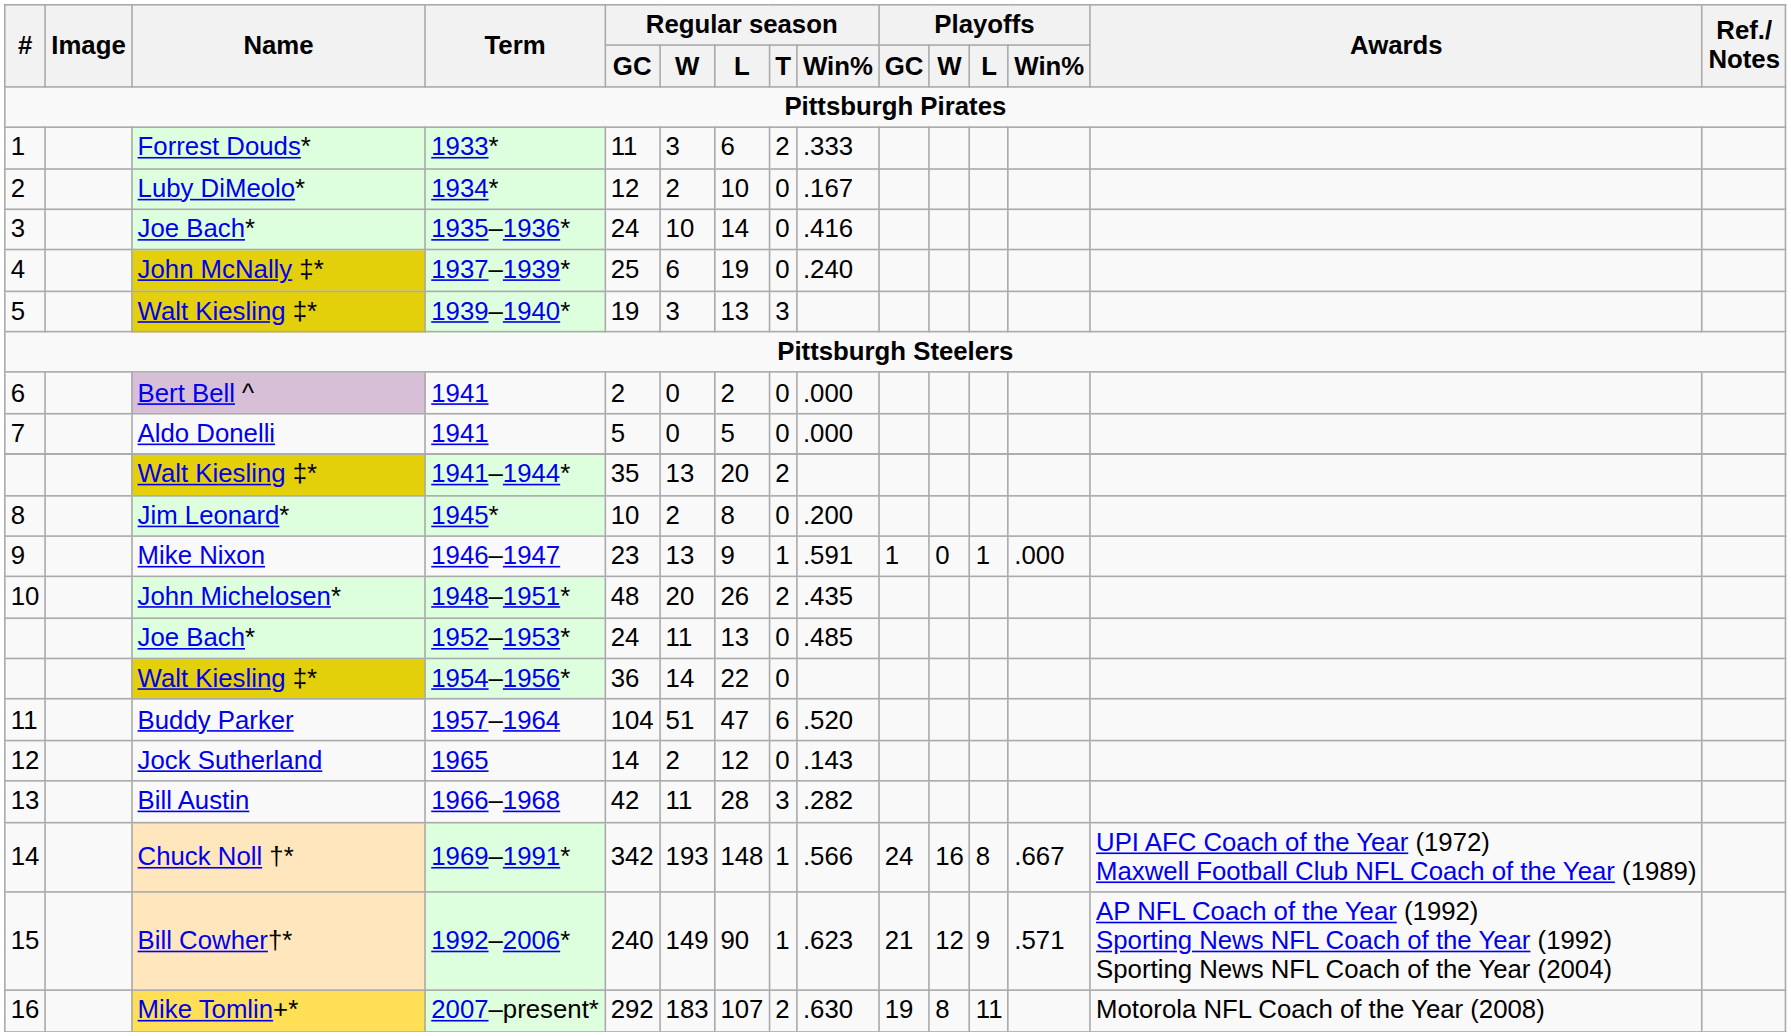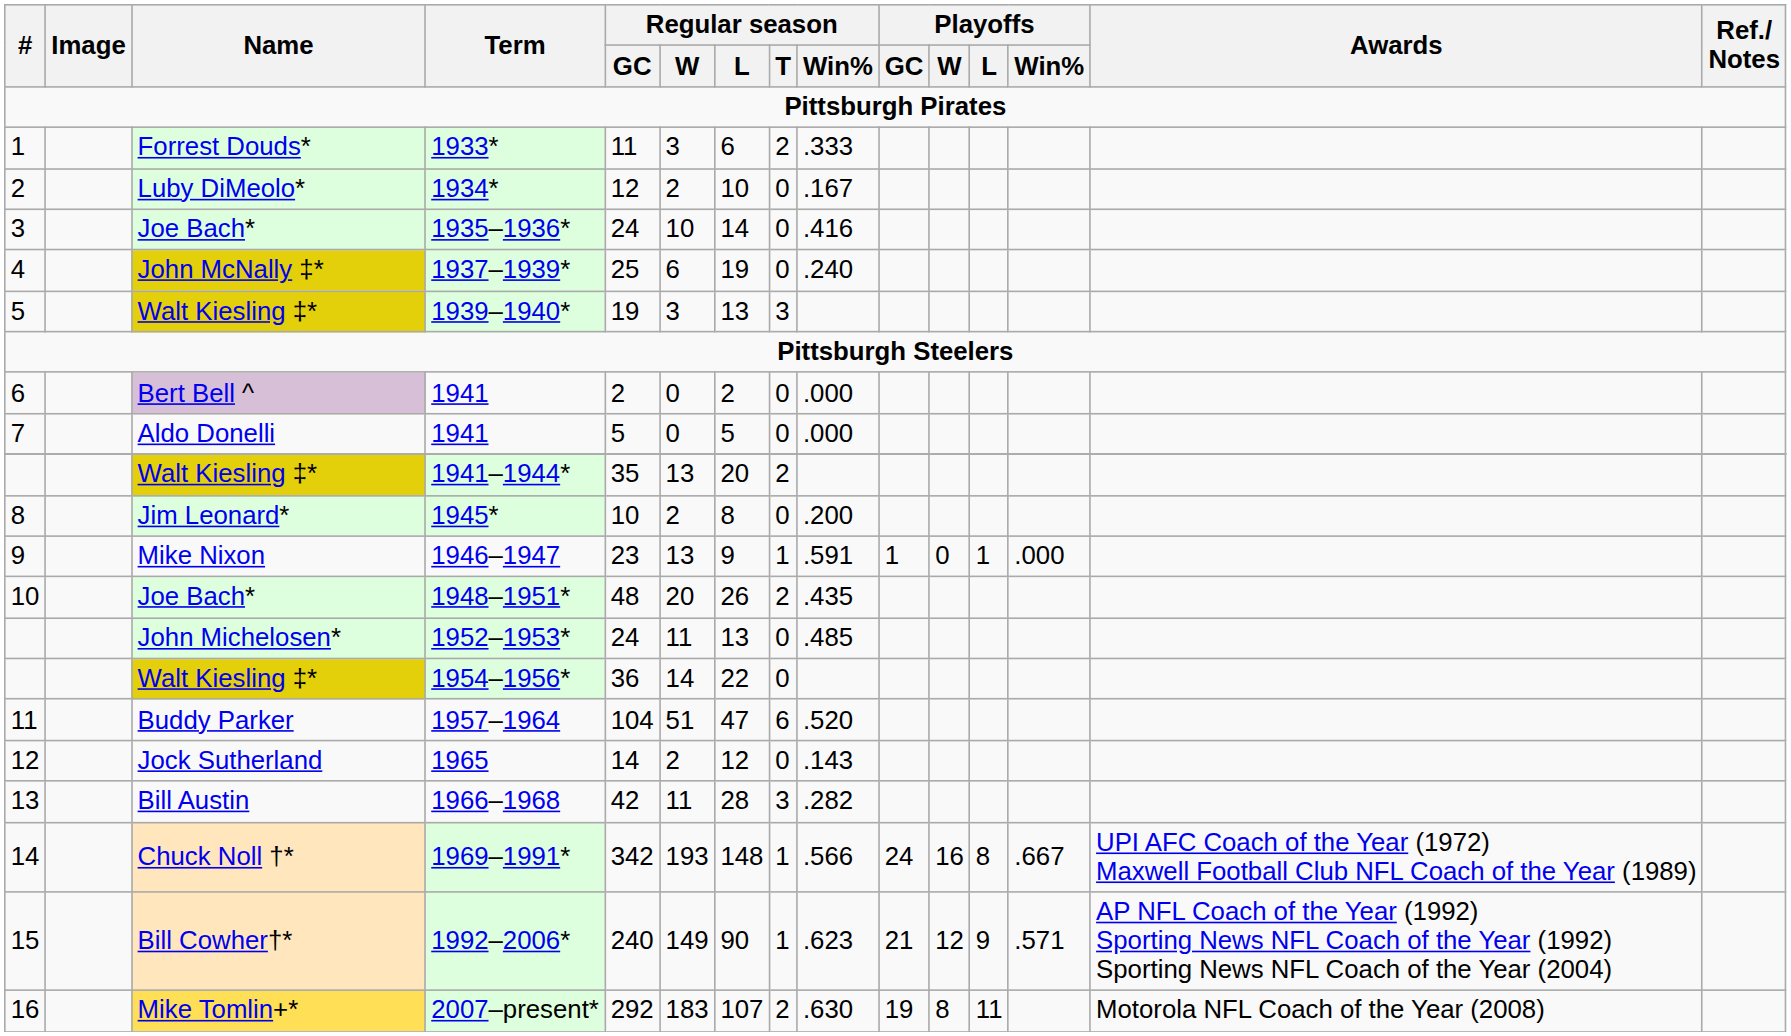(239, 596) John Michelosen* -> (196, 596) Joe Bach*
(196, 637) Joe Bach* -> (239, 637) John Michelosen*
